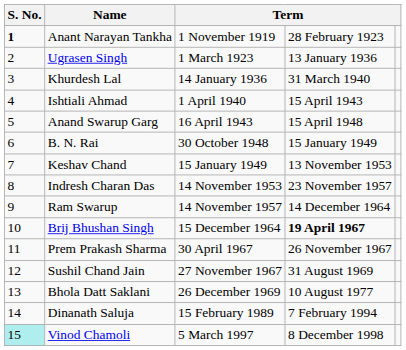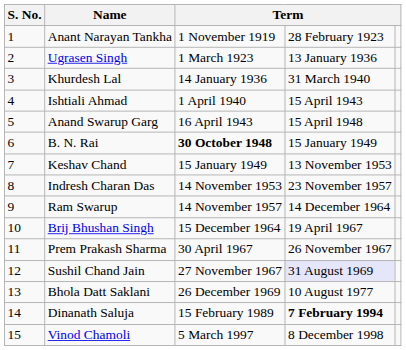(11, 36) bold -> (11, 36) normal
(223, 143) normal -> (225, 143) bold
(327, 228) bold -> (325, 228) normal
(331, 270) no background -> (331, 270) lavender background
(332, 313) normal -> (335, 313) bold
(14, 334) paleturquoise background -> (14, 334) no background
